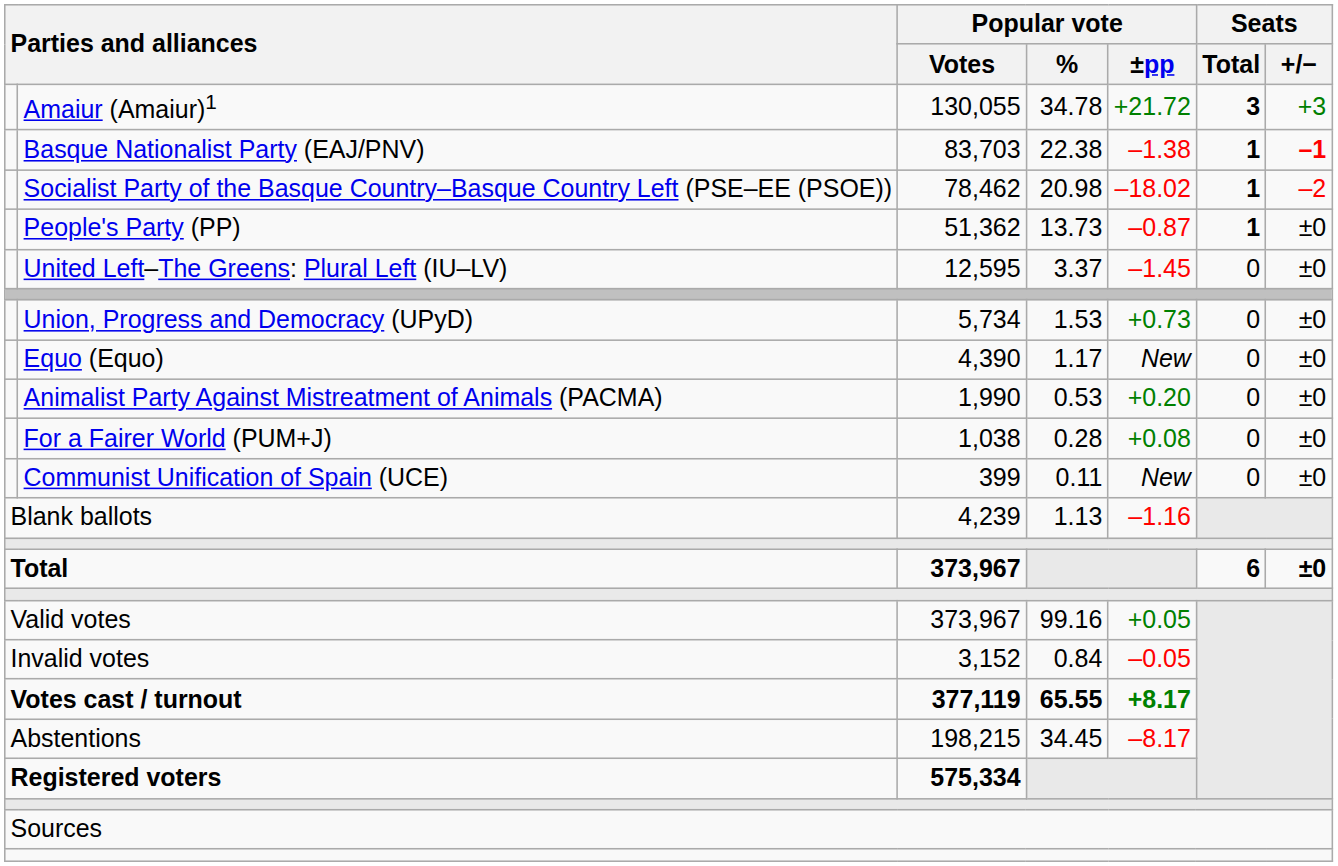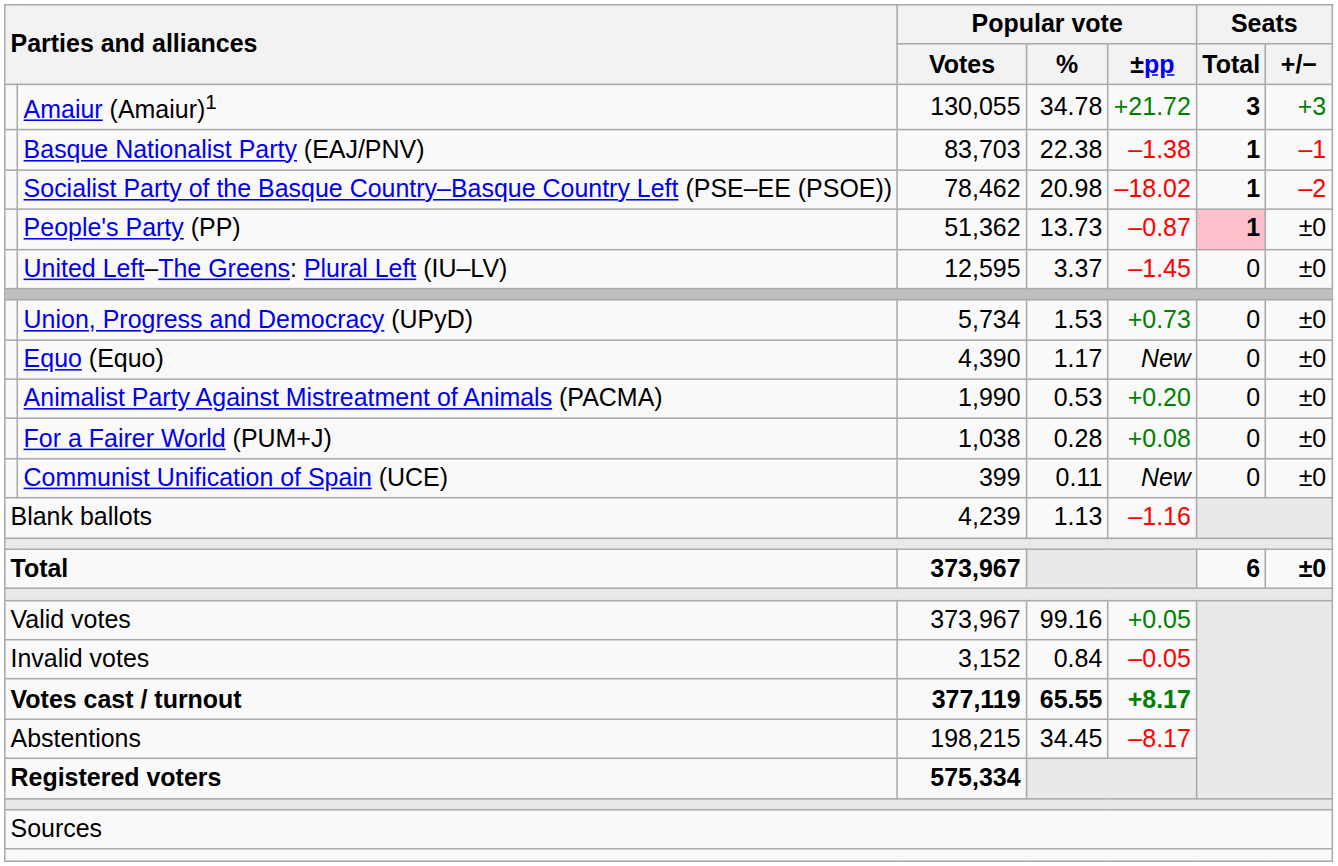(1312, 149) bold -> (1312, 149) normal
(1253, 228) no background -> (1253, 228) pink background
